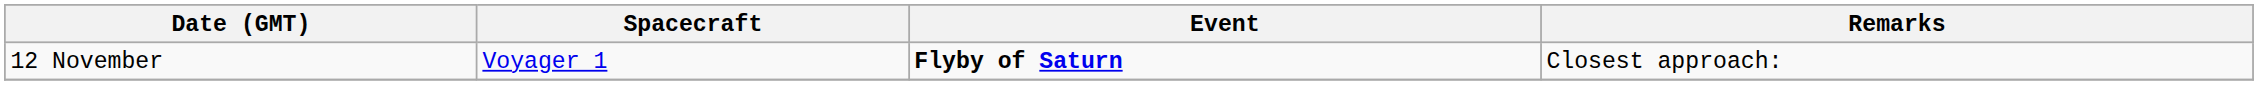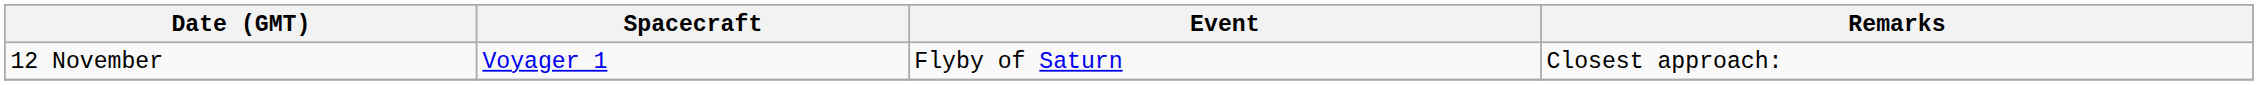(1018, 61) bold -> (1018, 61) normal
